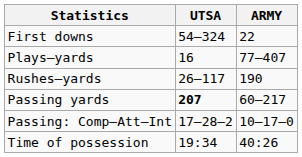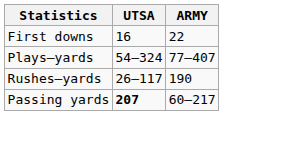(202, 36) 54–324 -> (123, 36) 16
(186, 57) 16 -> (139, 57) 54–324
- row: (90, 121)
- row: (78, 142)
